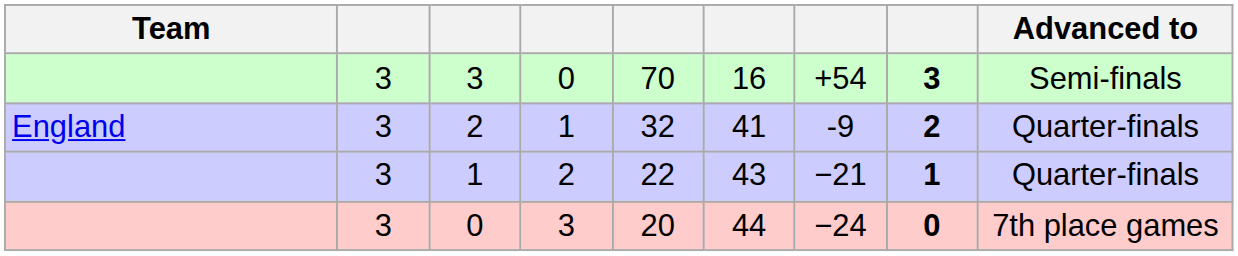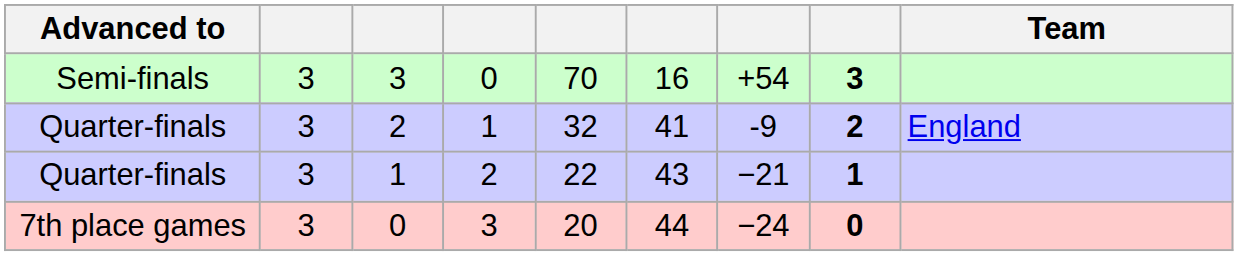columns swapped: (171, 28) <-> (1105, 28)
